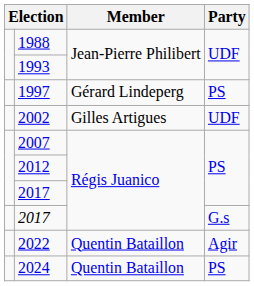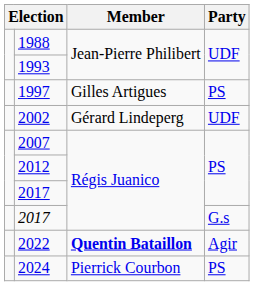(127, 92) Gérard Lindeperg -> (119, 92) Gilles Artigues
(119, 117) Gilles Artigues -> (127, 117) Gérard Lindeperg
(127, 243) normal -> (131, 243) bold
(127, 268) Quentin Bataillon -> (126, 268) Pierrick Courbon
